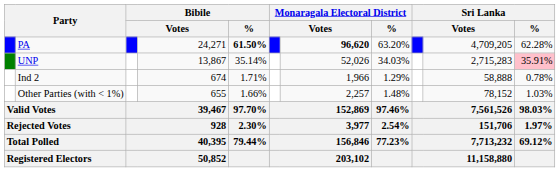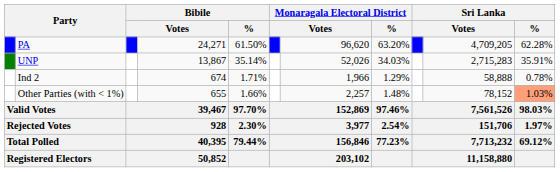(250, 45) bold -> (251, 45) normal
(355, 45) bold -> (355, 45) normal
(537, 61) pink background -> (537, 61) no background
(539, 93) no background -> (539, 93) lightsalmon background
